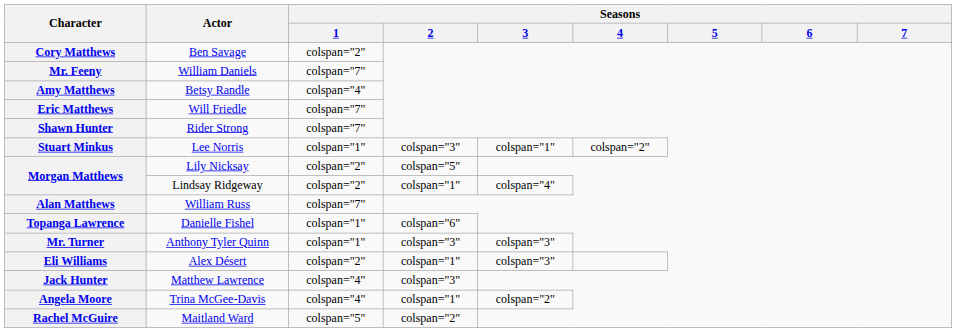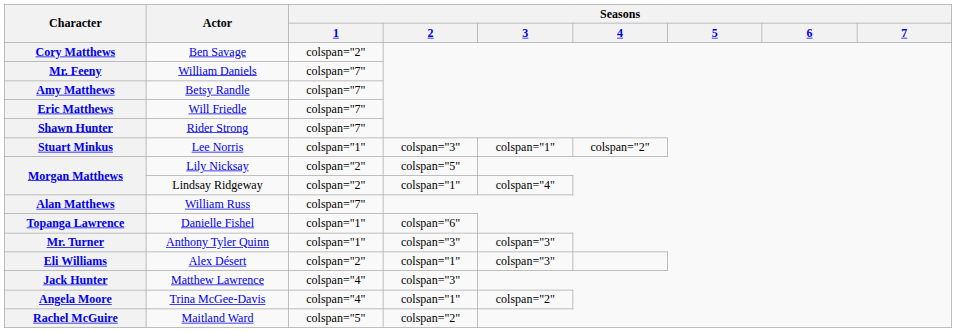(336, 90) colspan="4" -> (336, 90) colspan="7"
